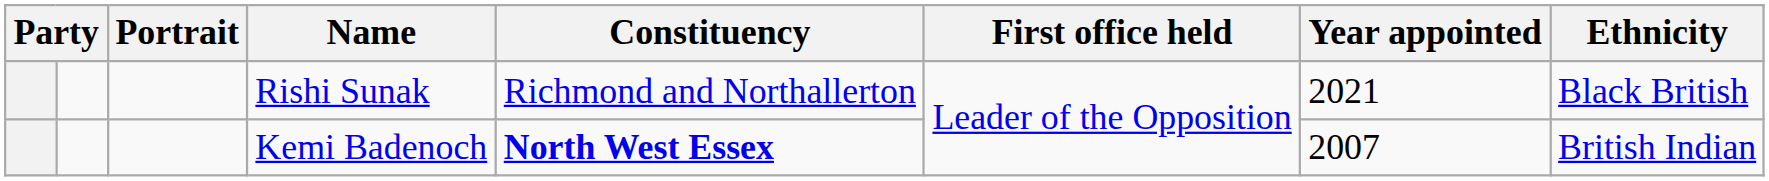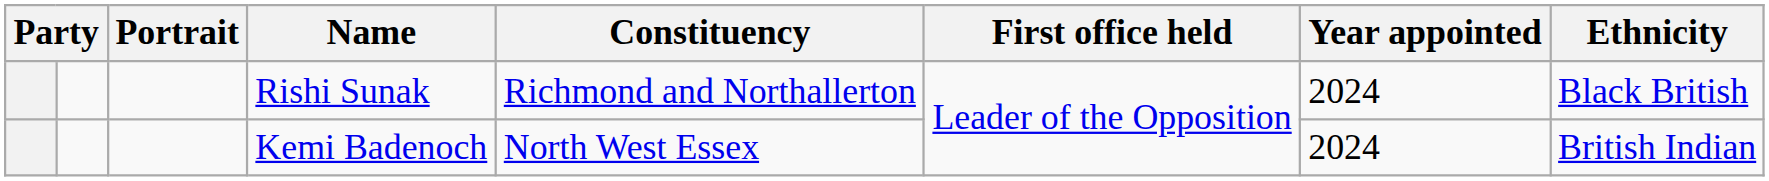(1344, 89) 2021 -> (1344, 89) 2024
(639, 146) bold -> (631, 146) normal
(1344, 146) 2007 -> (1344, 146) 2024
